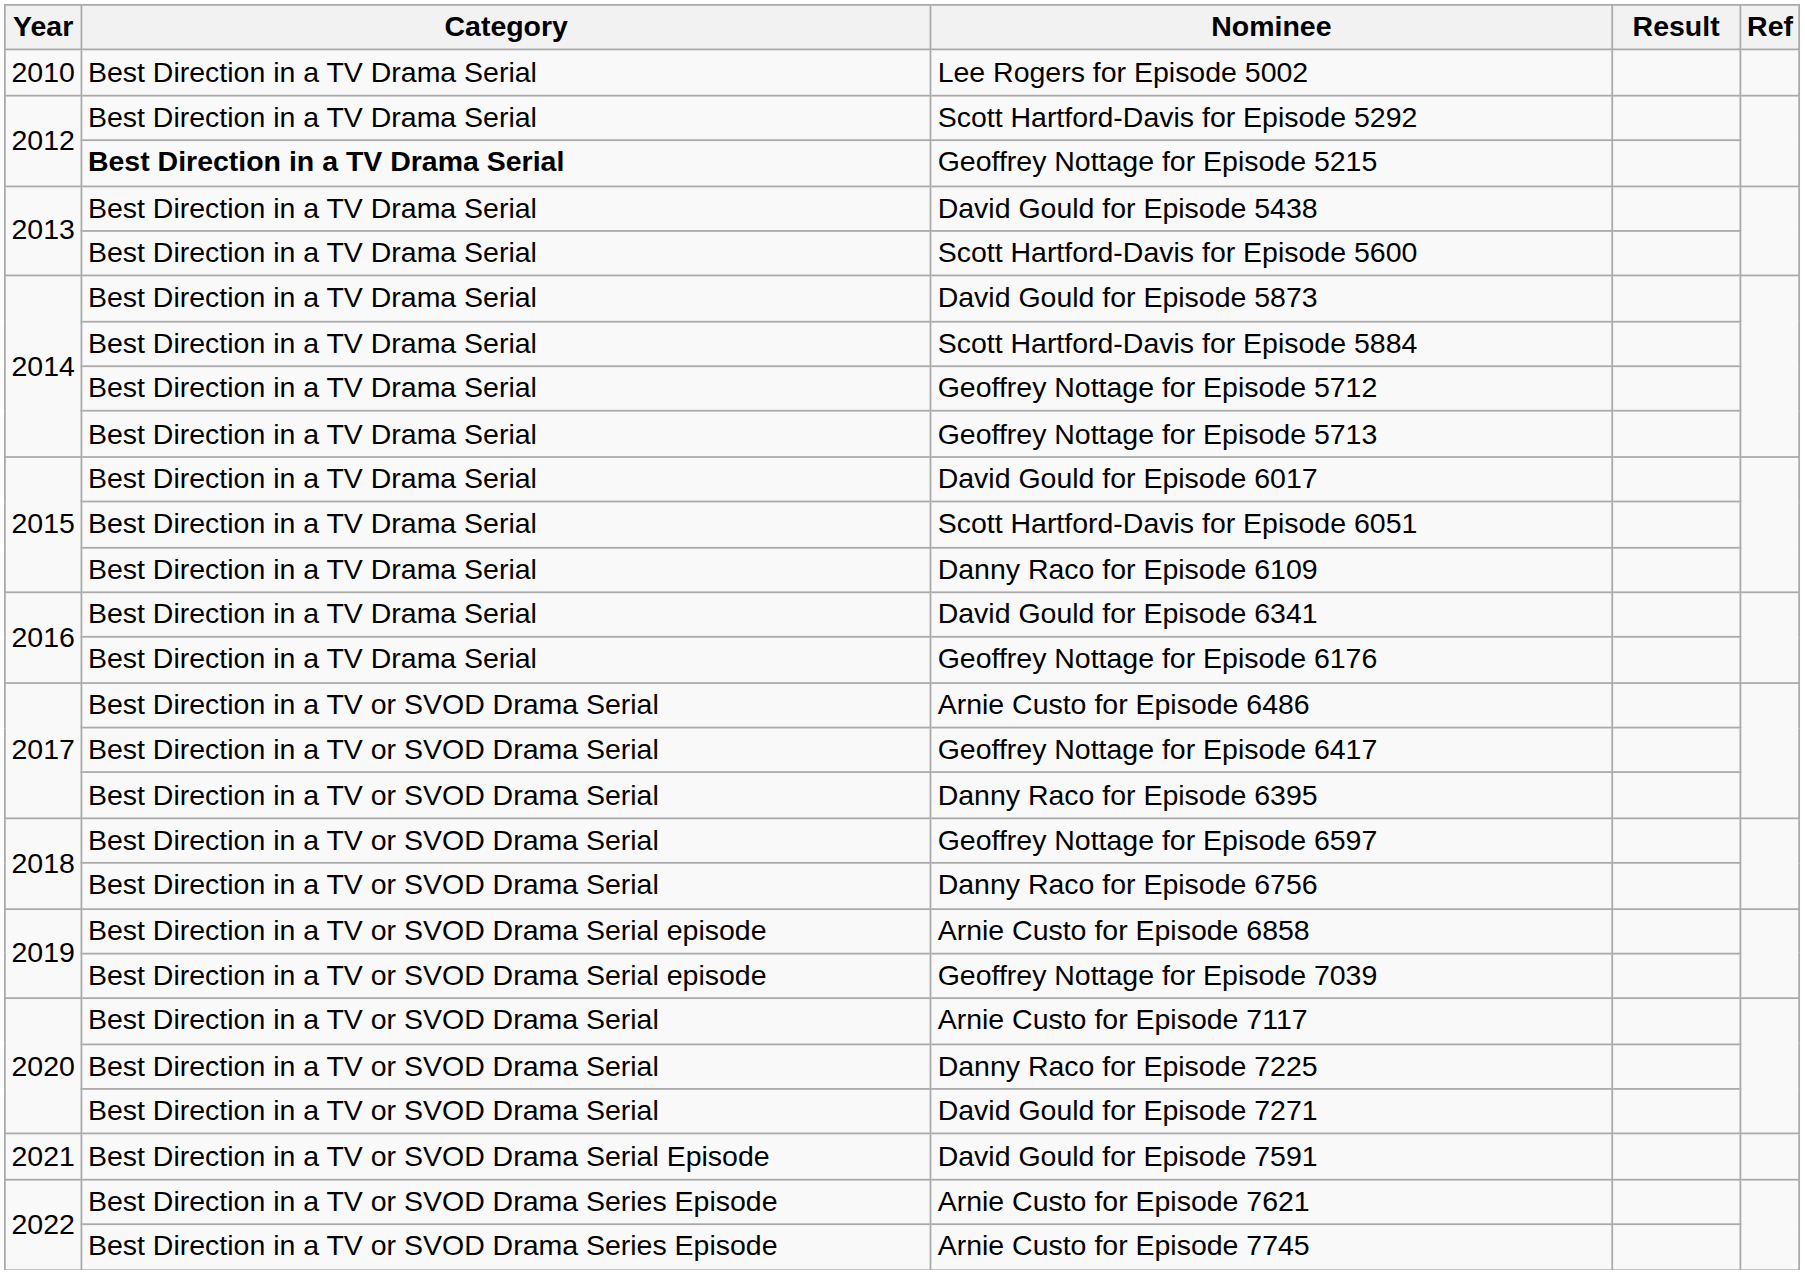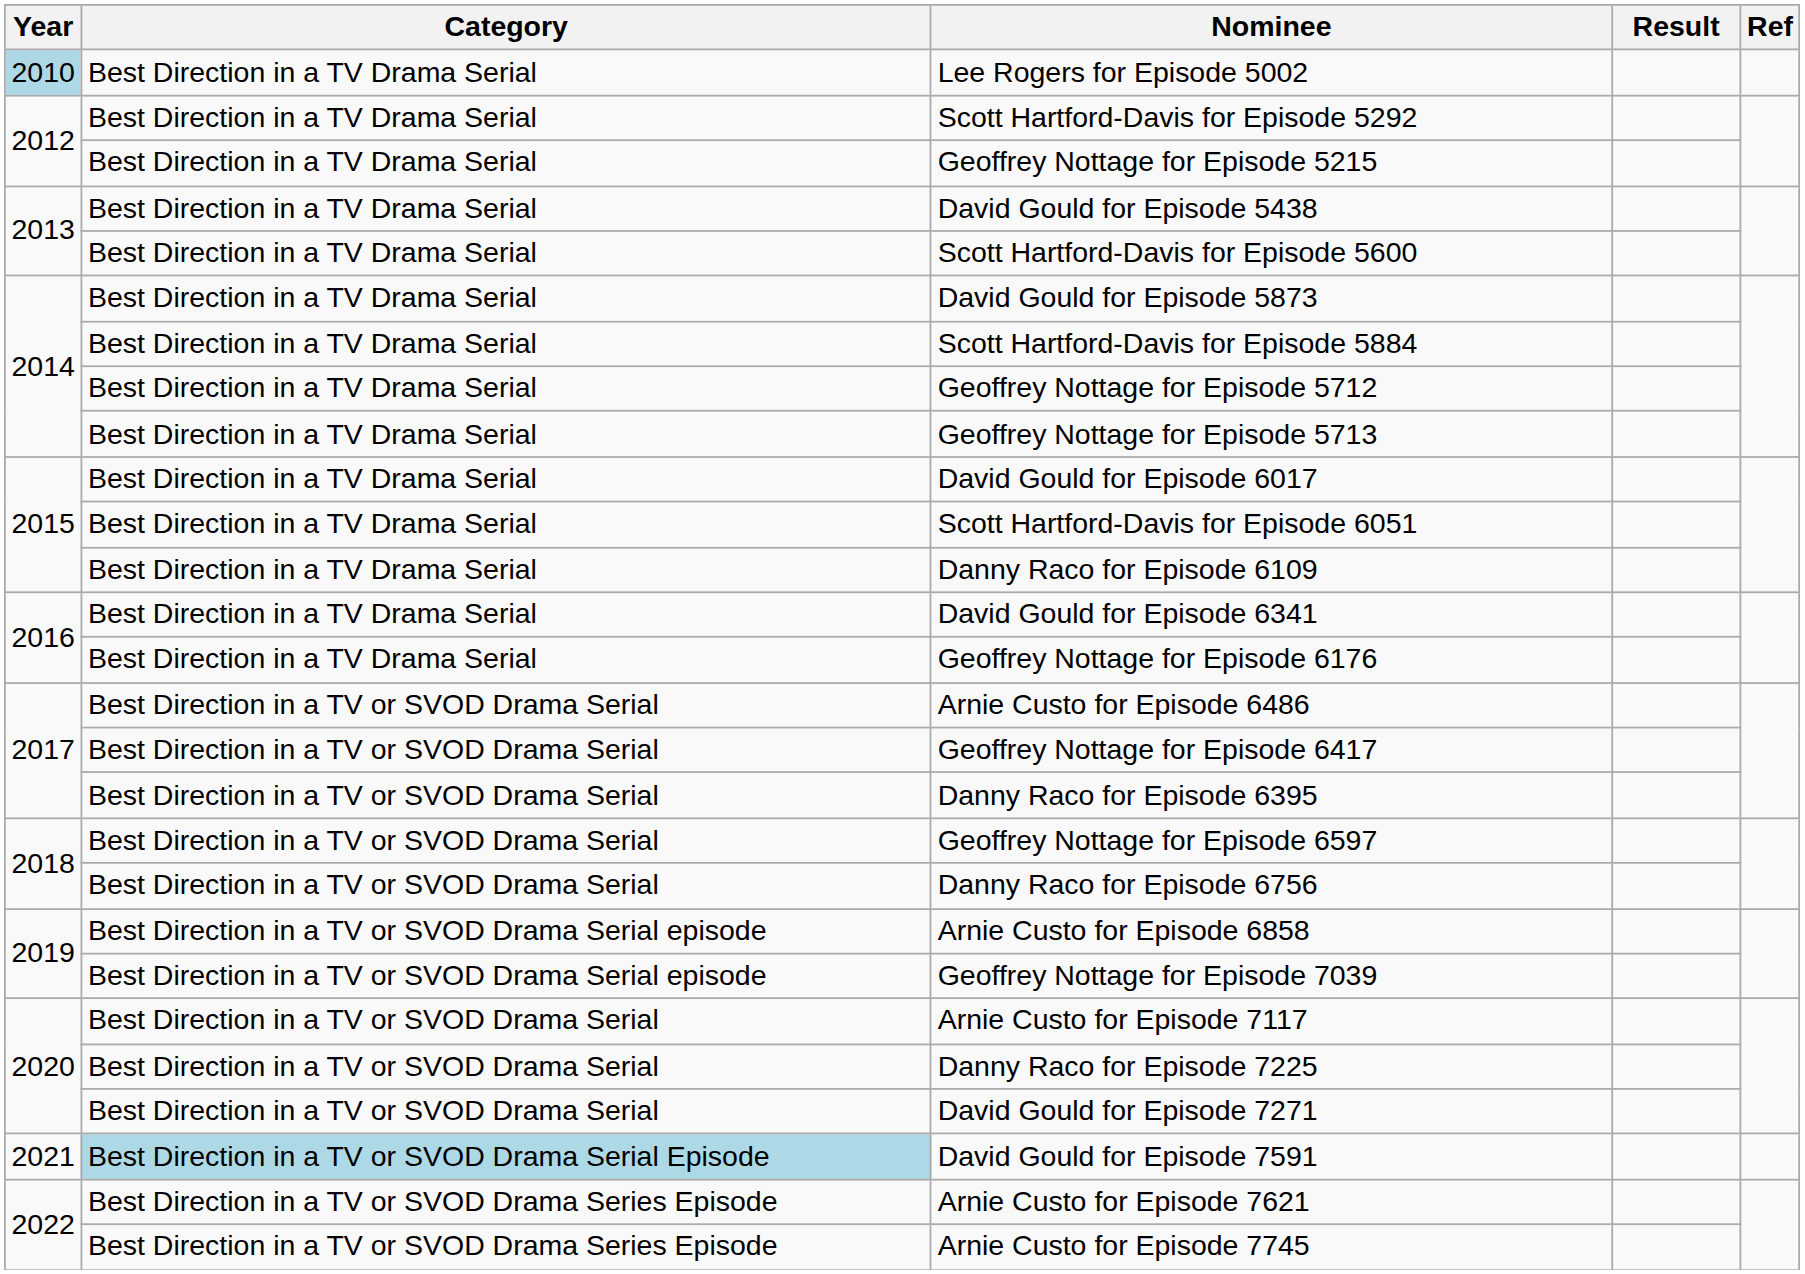(43, 72) no background -> (43, 72) lightblue background
(326, 162) bold -> (312, 162) normal
(429, 1156) no background -> (429, 1156) lightblue background
